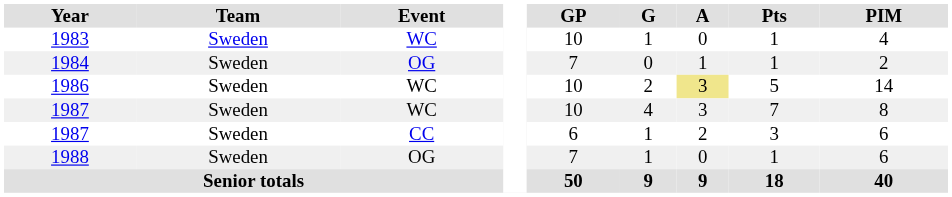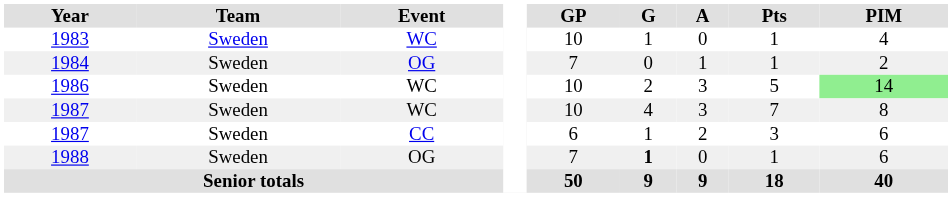(703, 86) khaki background -> (703, 86) no background
(884, 86) no background -> (884, 86) lightgreen background
(648, 157) normal -> (648, 157) bold
